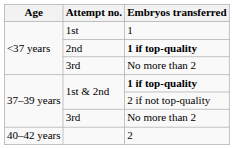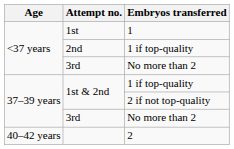(162, 48) bold -> (160, 48) normal
(162, 83) bold -> (160, 83) normal
